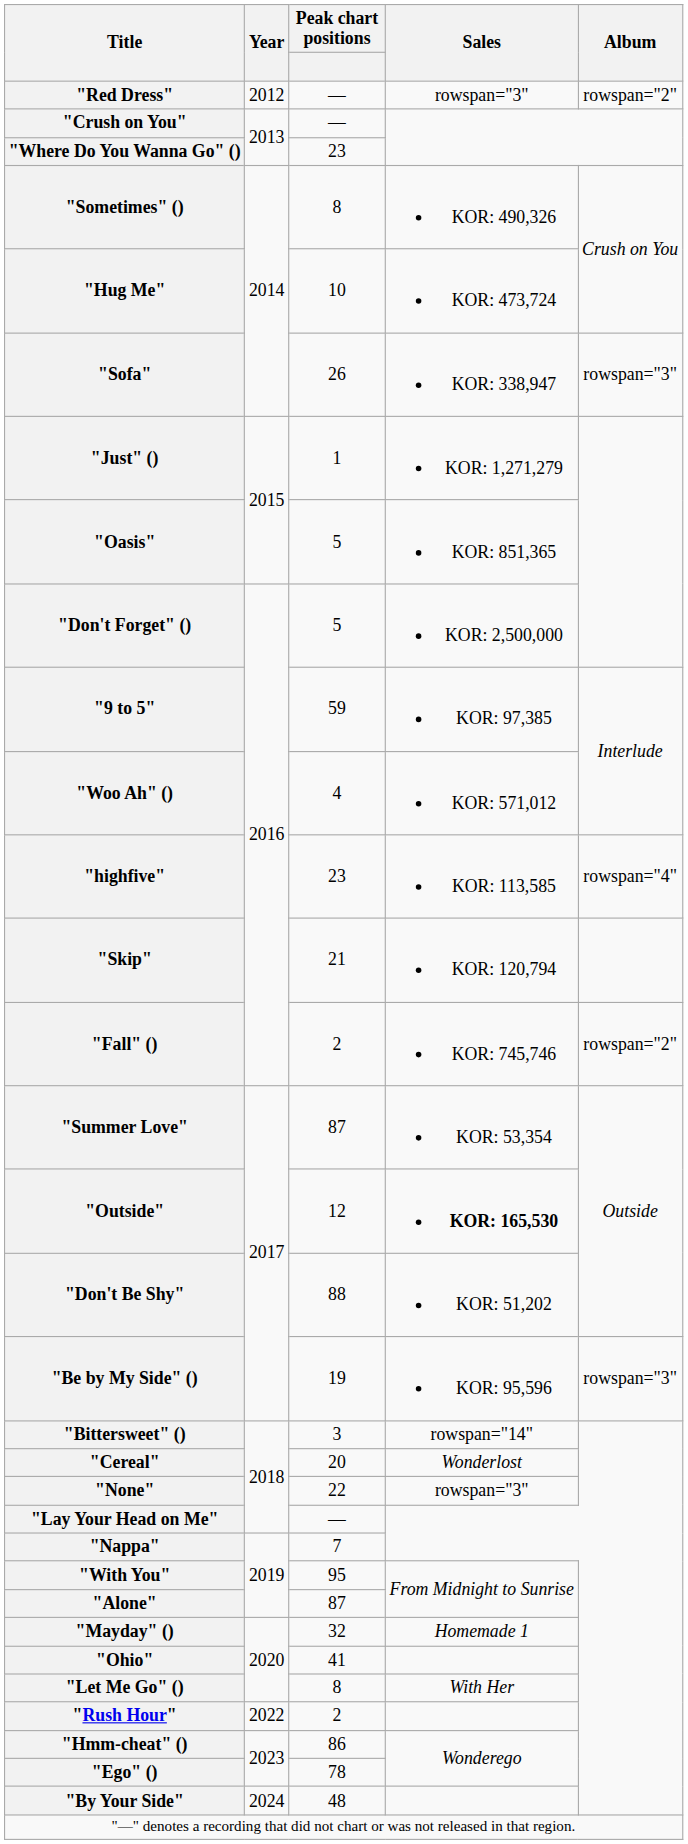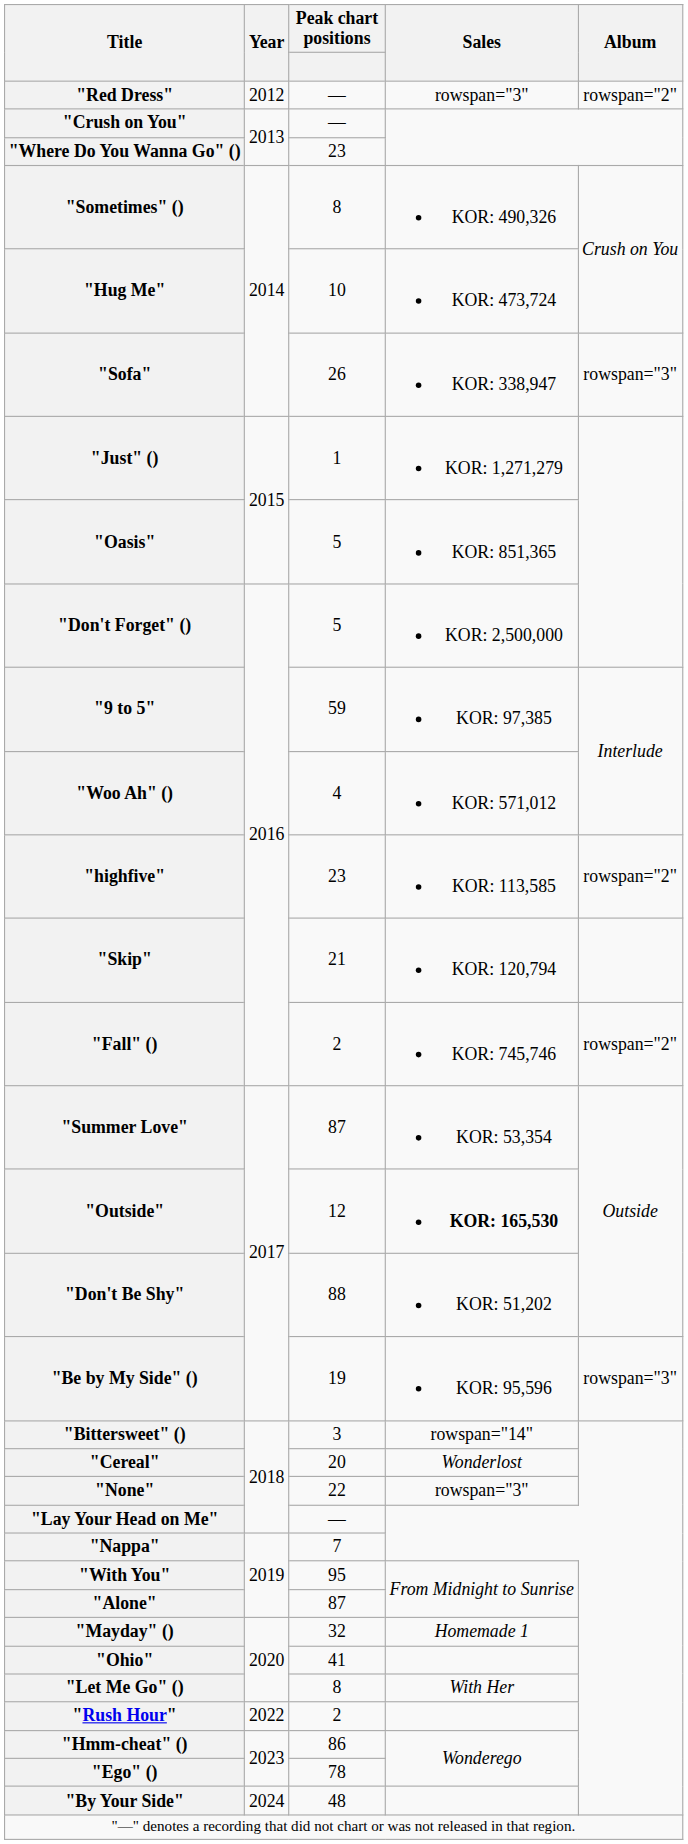(630, 876) rowspan="4" -> (630, 876) rowspan="2"
